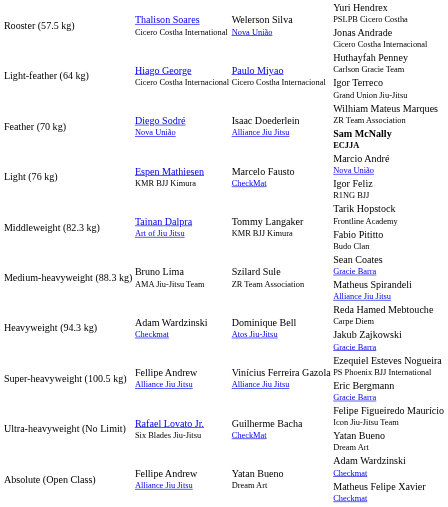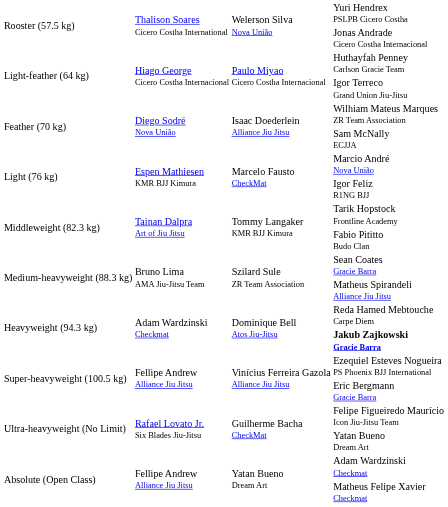(362, 139) bold -> (361, 139) normal
(367, 341) normal -> (371, 341) bold
